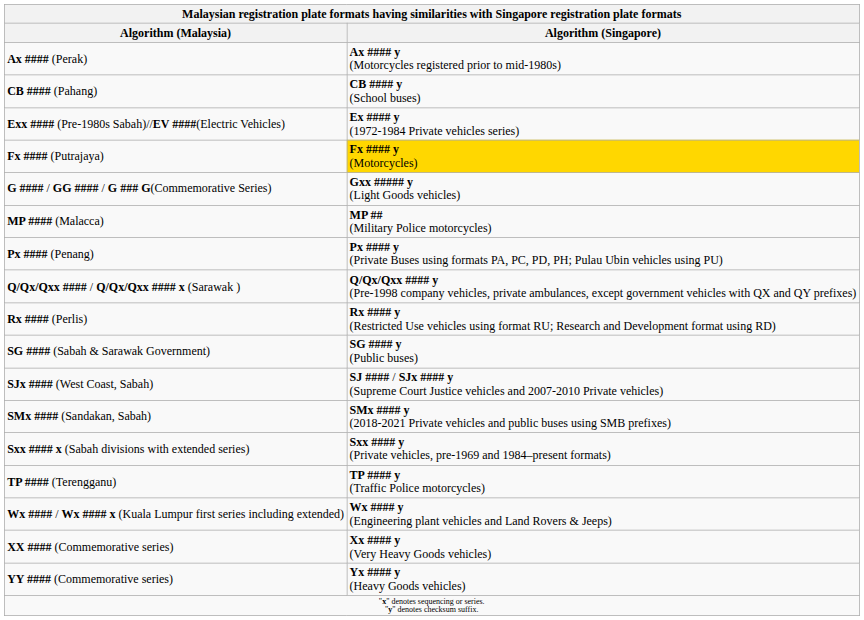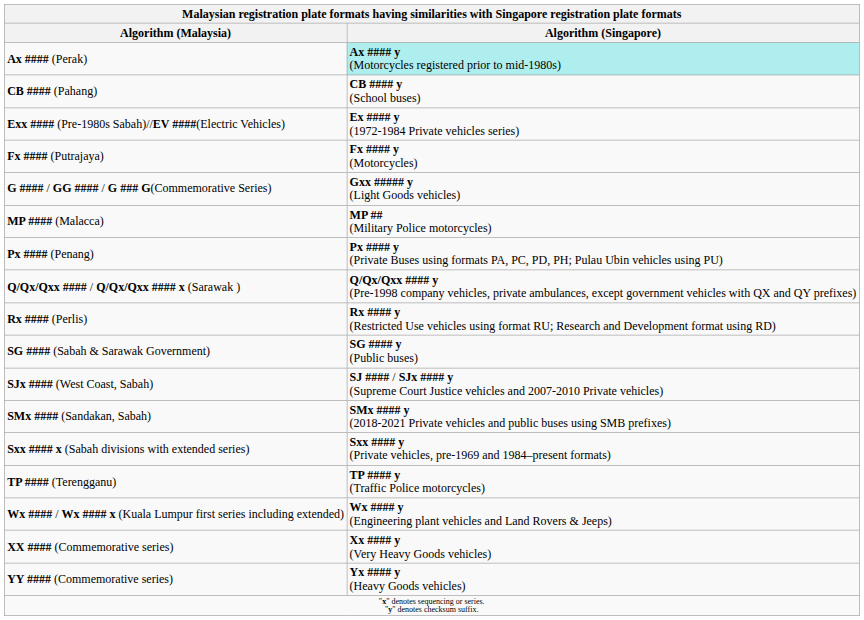(455, 58) no background -> (455, 58) paleturquoise background
(384, 156) gold background -> (384, 156) no background
